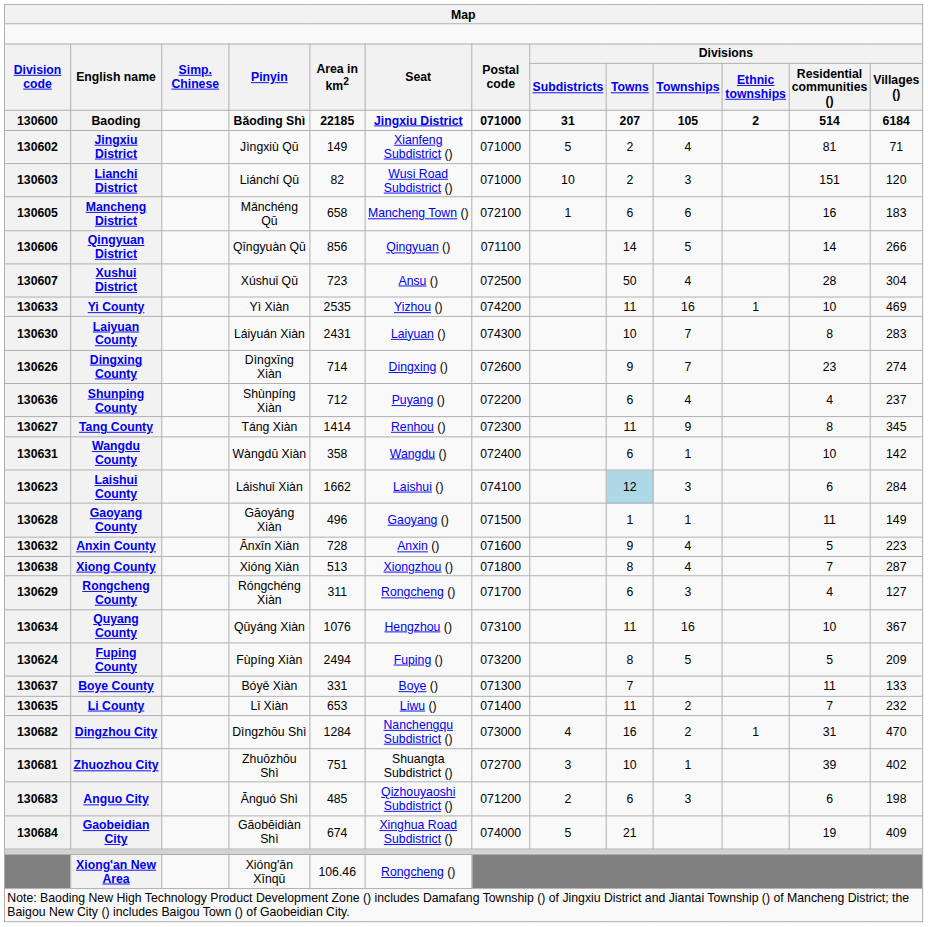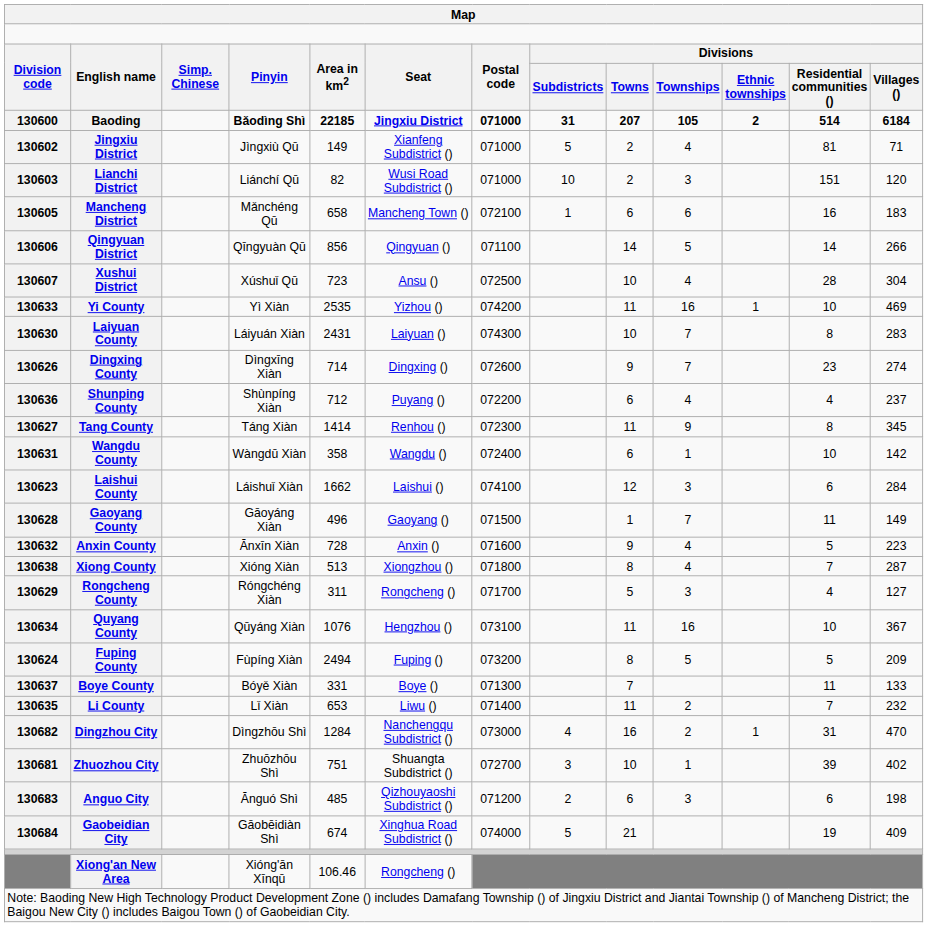(630, 281) 50 -> (630, 281) 10
(630, 487) lightblue background -> (630, 487) no background
(688, 520) 1 -> (688, 520) 7
(630, 593) 6 -> (630, 593) 5
